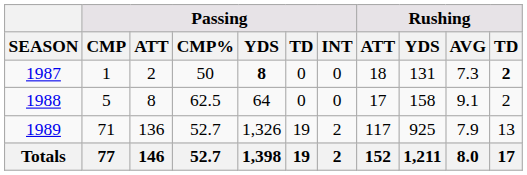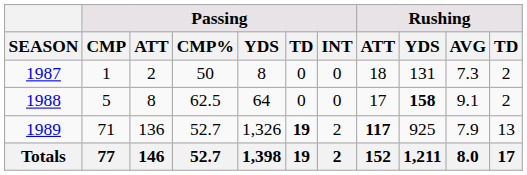(262, 73) bold -> (262, 73) normal
(506, 73) bold -> (506, 73) normal
(422, 101) normal -> (422, 101) bold
(301, 128) normal -> (301, 128) bold
(378, 128) normal -> (378, 128) bold
